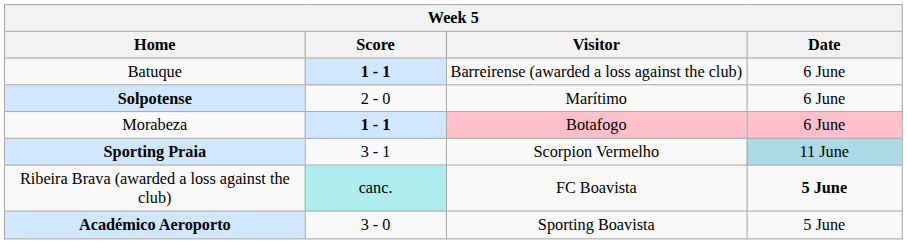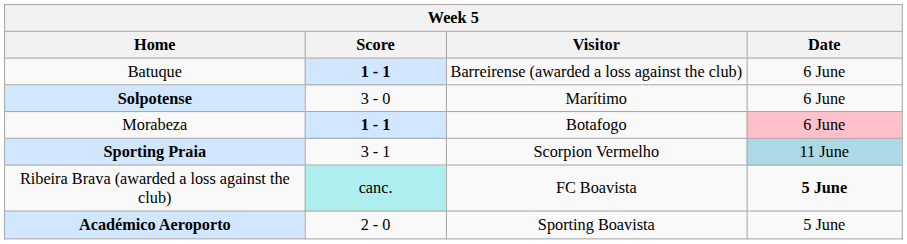(376, 98) 2 - 0 -> (376, 98) 3 - 0
(596, 125) pink background -> (596, 125) no background
(376, 225) 3 - 0 -> (376, 225) 2 - 0
